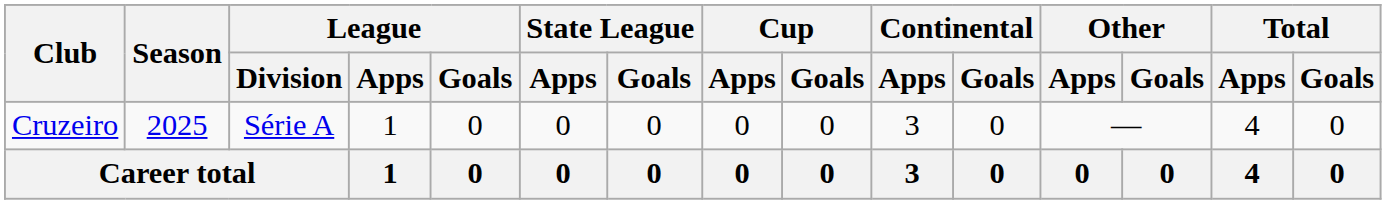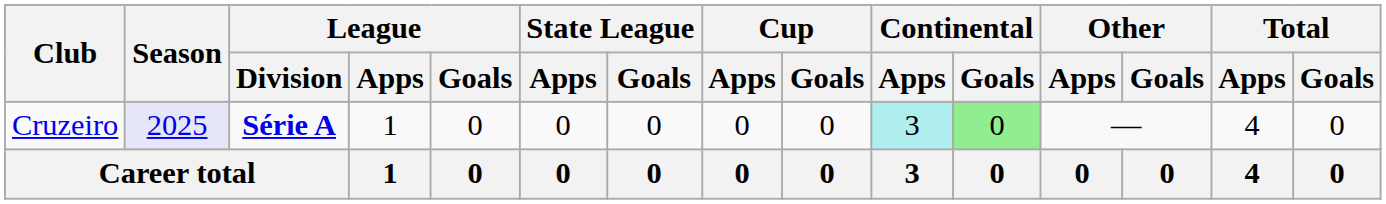(177, 125) no background -> (177, 125) lavender background
(289, 125) normal -> (289, 125) bold
(912, 125) no background -> (912, 125) paleturquoise background
(997, 125) no background -> (997, 125) lightgreen background
